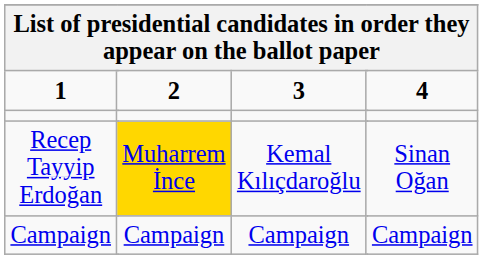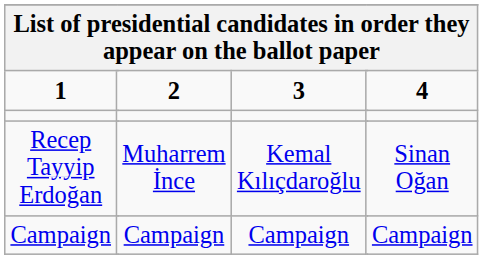(174, 167) gold background -> (174, 167) no background
